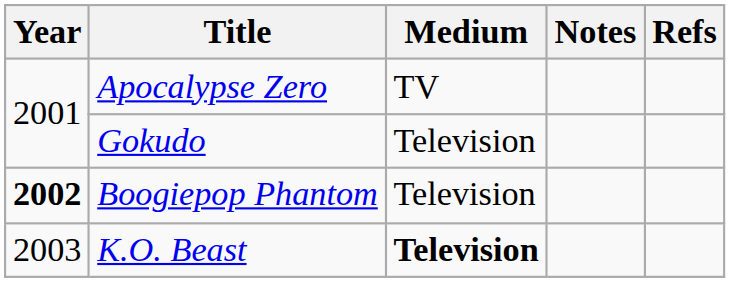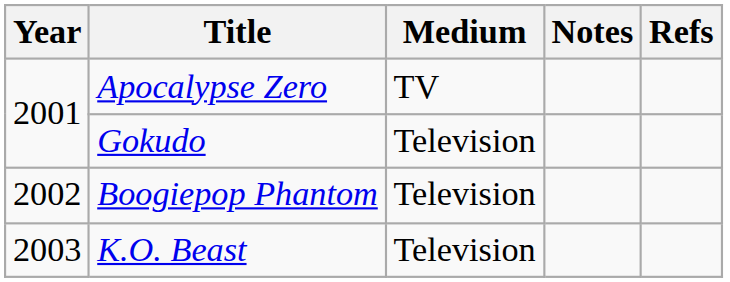(47, 194) bold -> (47, 194) normal
(466, 248) bold -> (465, 248) normal
